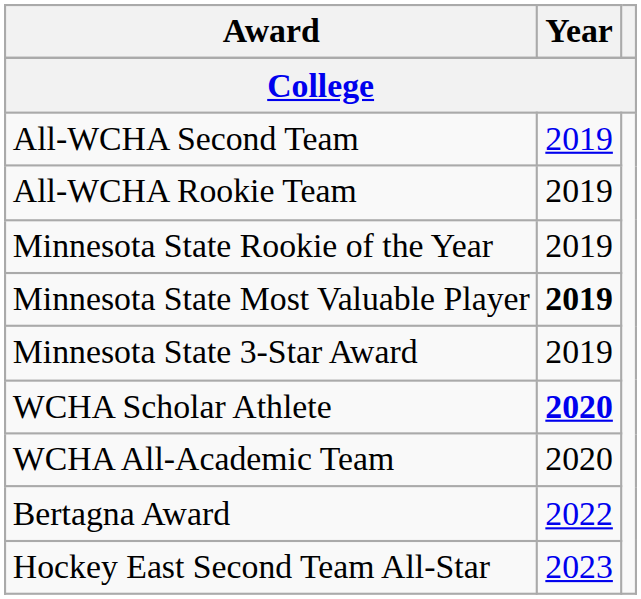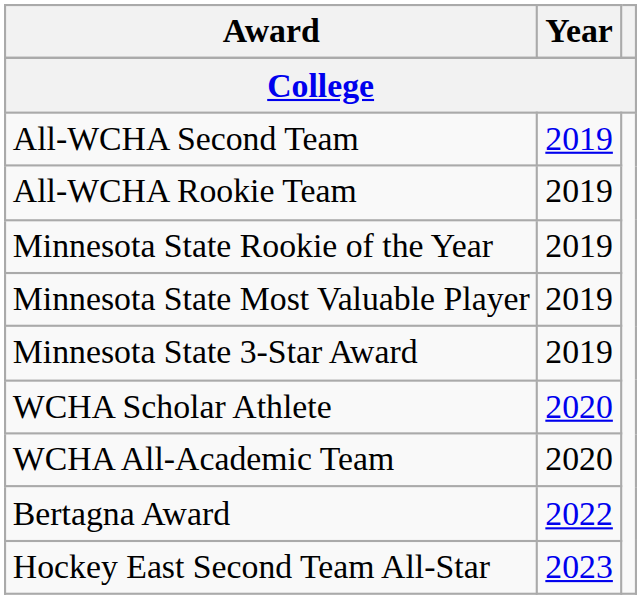(579, 298) bold -> (579, 298) normal
(579, 406) bold -> (579, 406) normal
